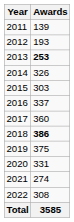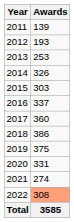(41, 57) bold -> (41, 57) normal
(41, 133) bold -> (41, 133) normal
(41, 194) no background -> (41, 194) lightsalmon background
